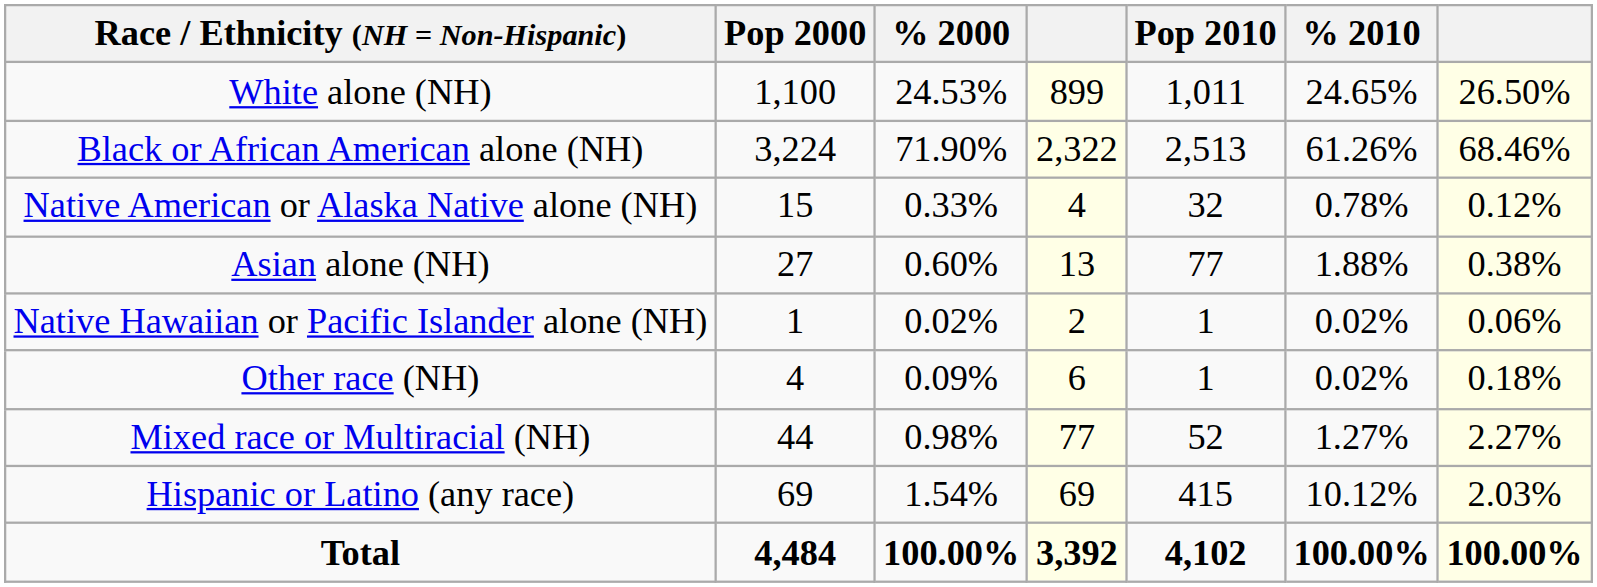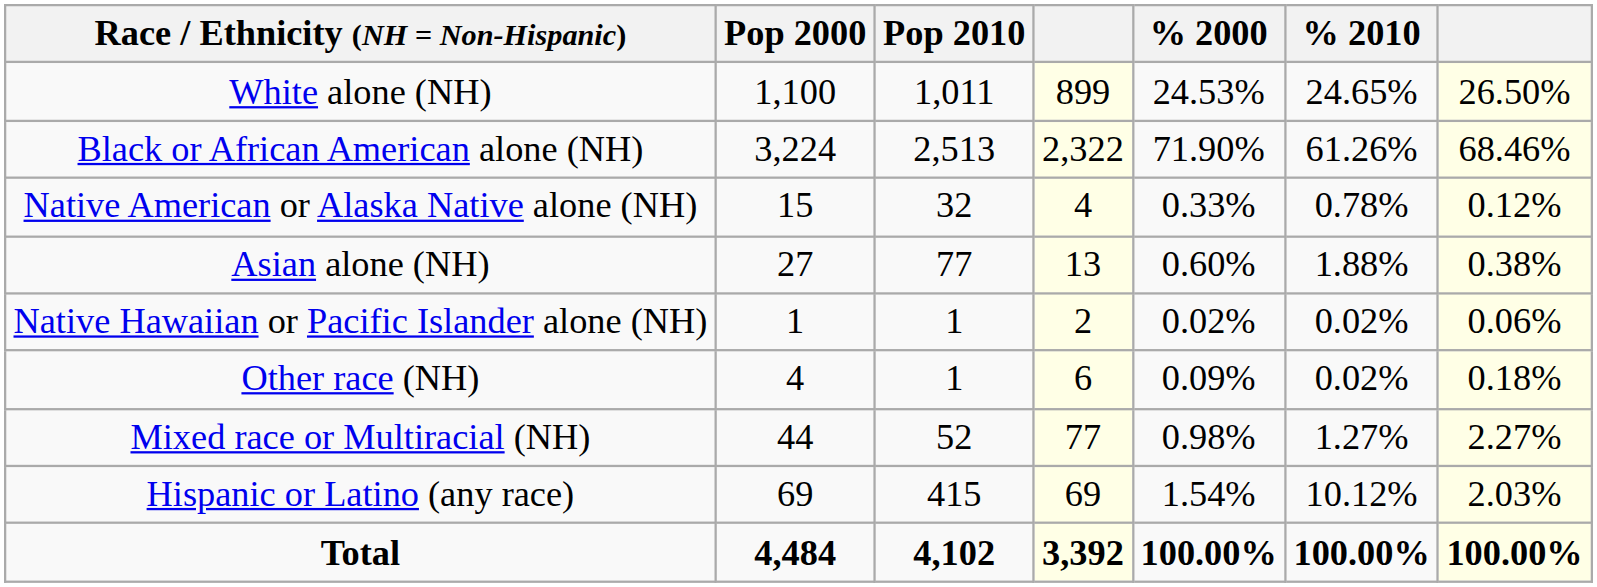columns swapped: (1206, 33) <-> (951, 33)
